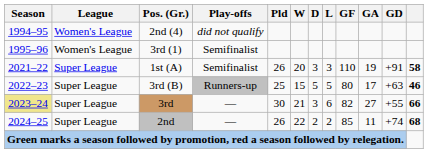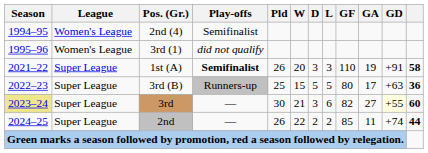(230, 31) did not qualify -> (230, 31) Semifinalist
(230, 49) Semifinalist -> (230, 49) did not qualify
(230, 67) normal -> (230, 67) bold
(415, 85) 46 -> (415, 85) 36
(394, 103) no background -> (394, 103) lightyellow background
(415, 103) 66 -> (415, 103) 60
(415, 121) 68 -> (415, 121) 44
